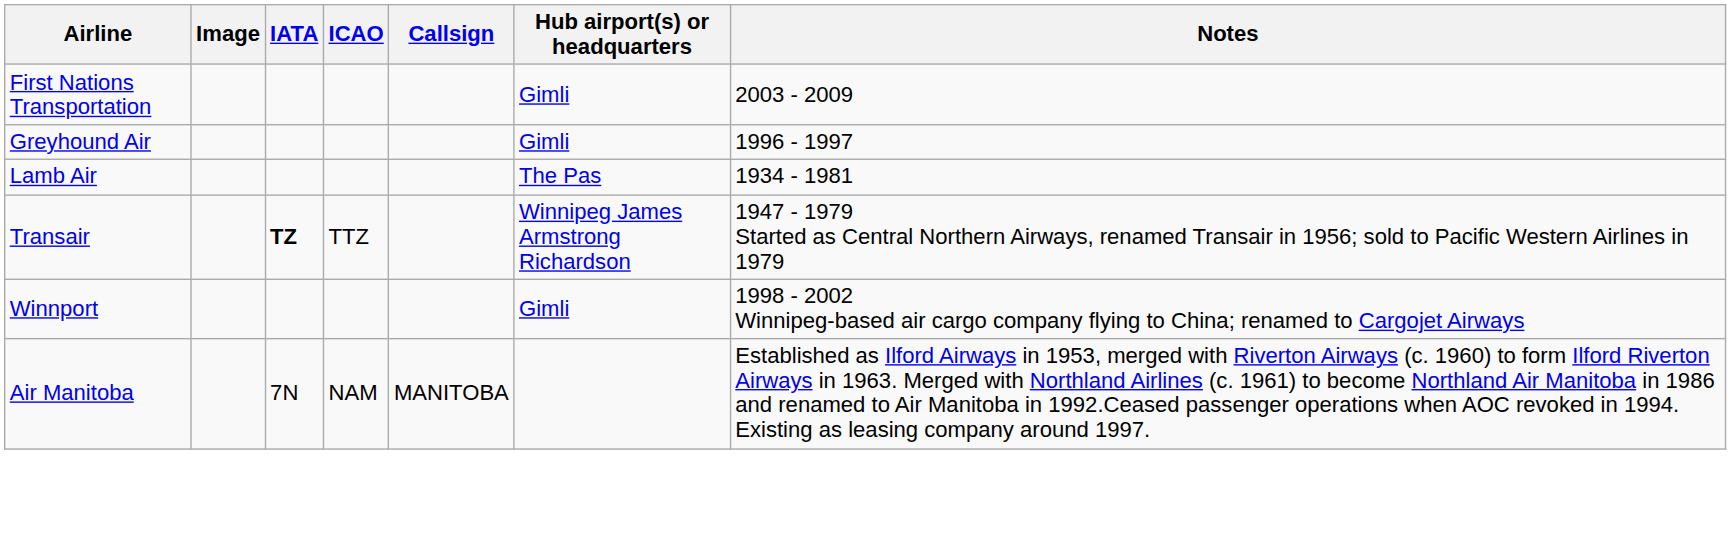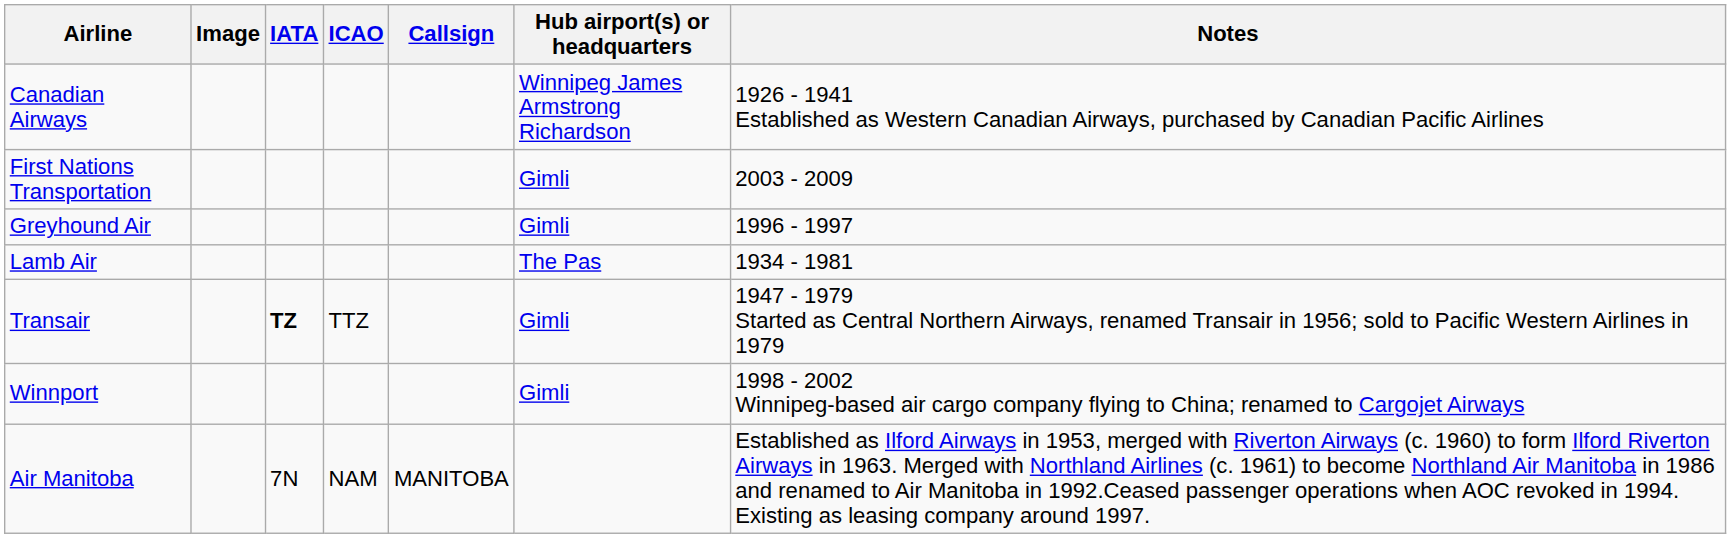+ row: (57, 106)
(601, 236) Winnipeg James Armstrong Richardson -> (544, 321) Gimli
